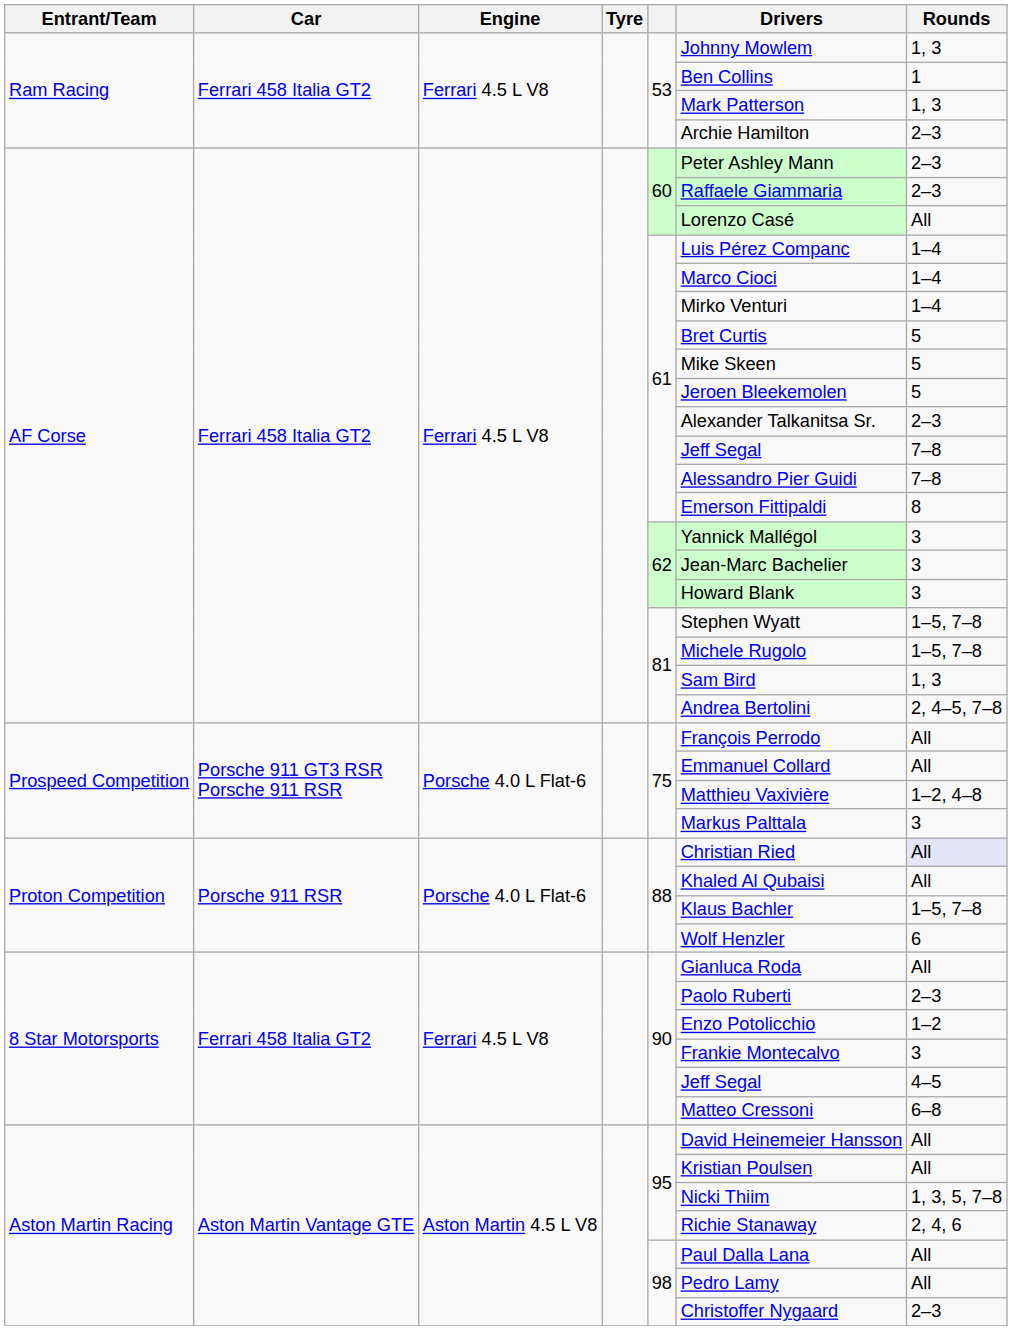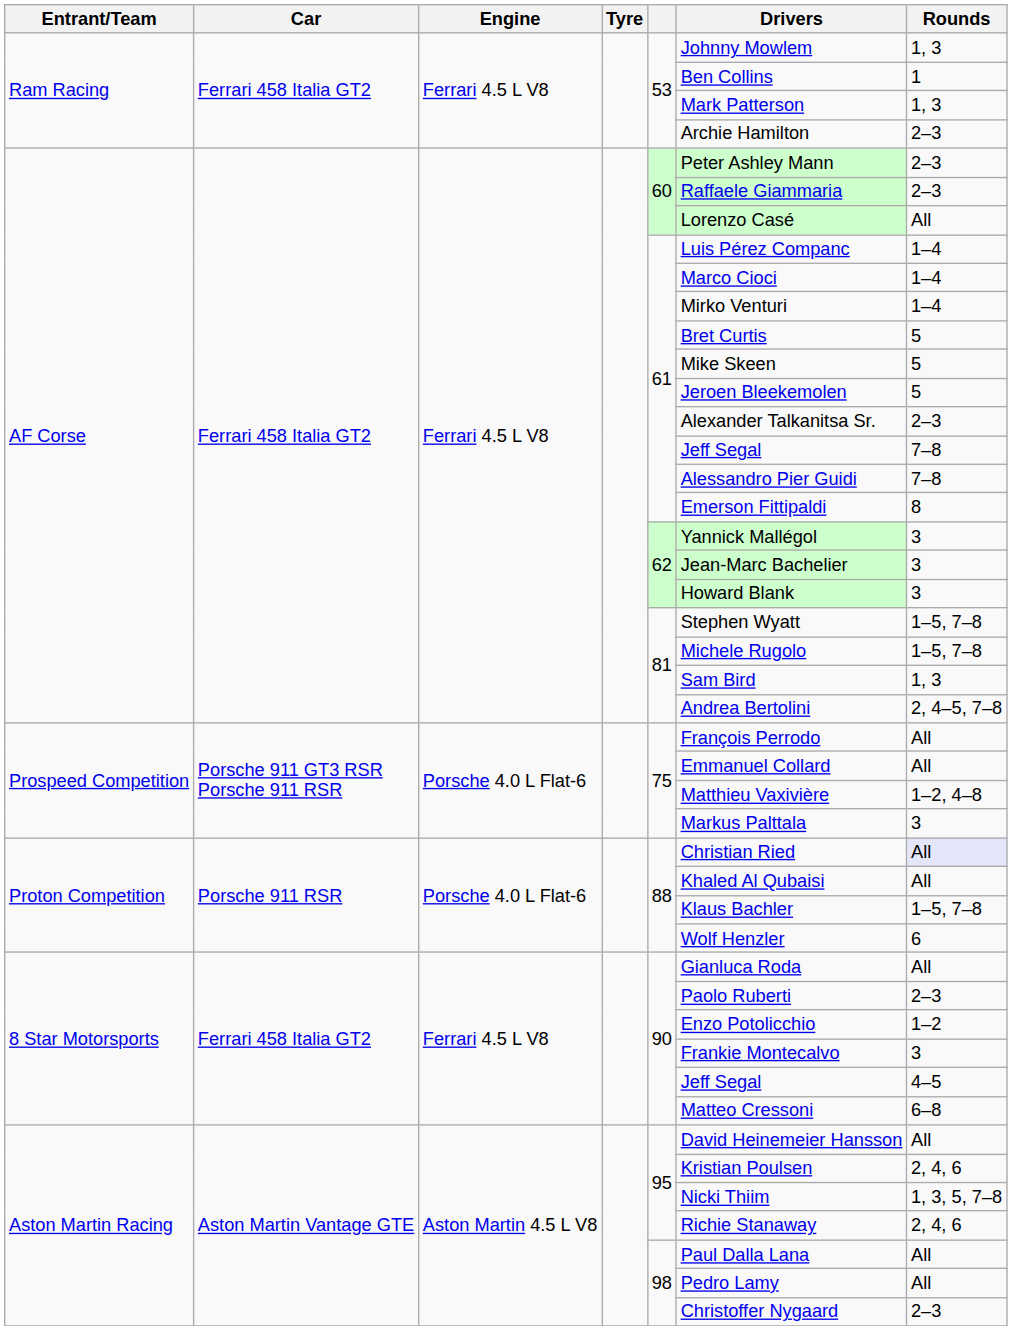(921, 1168) All -> (936, 1168) 2, 4, 6
